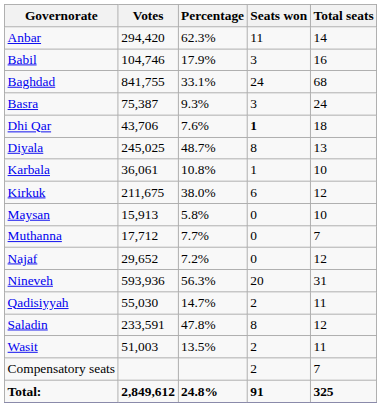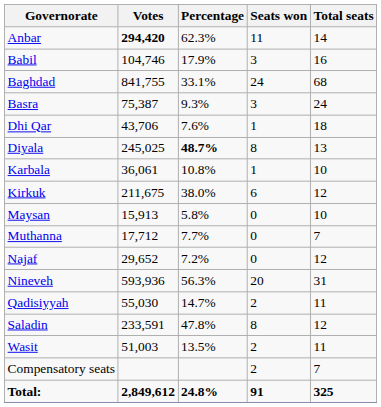(143, 38) normal -> (143, 38) bold
(254, 126) bold -> (254, 126) normal
(198, 148) normal -> (200, 148) bold
